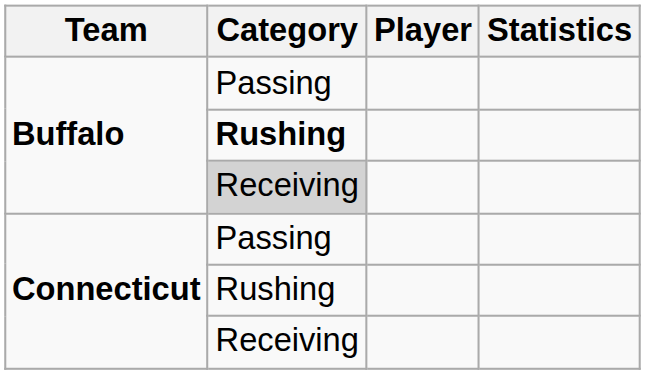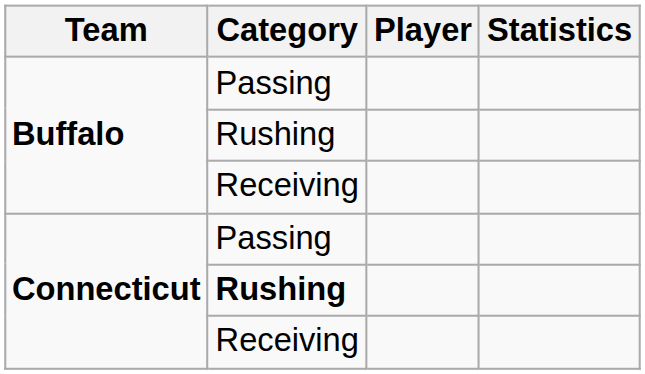(281, 134) bold -> (275, 134) normal
(287, 186) lightgrey background -> (287, 186) no background
(275, 289) normal -> (281, 289) bold
